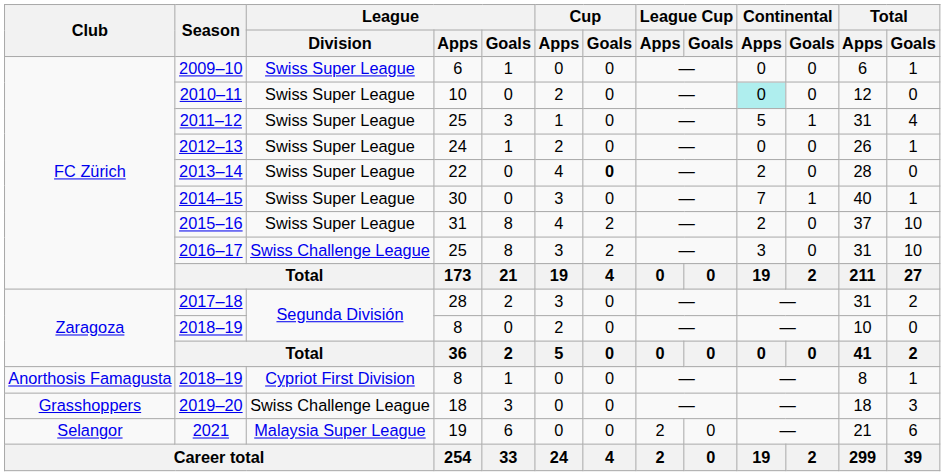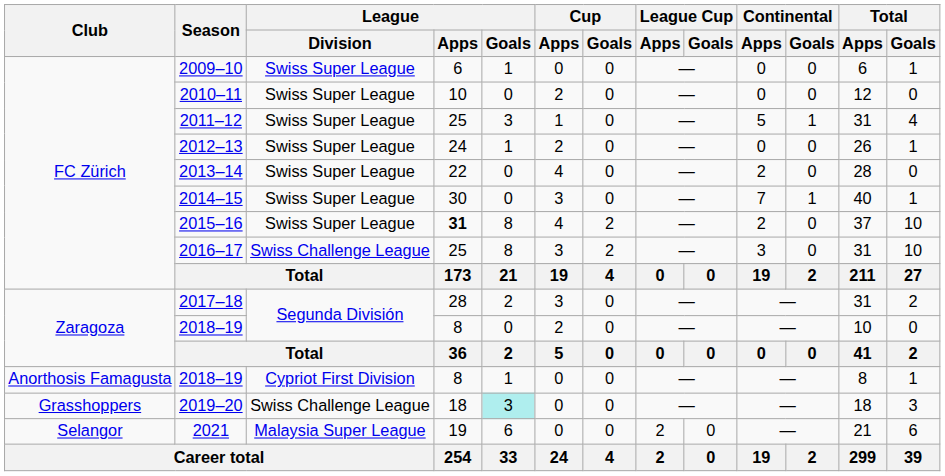(761, 95) paleturquoise background -> (761, 95) no background
(610, 172) bold -> (610, 172) normal
(458, 224) normal -> (458, 224) bold
(508, 405) no background -> (508, 405) paleturquoise background
